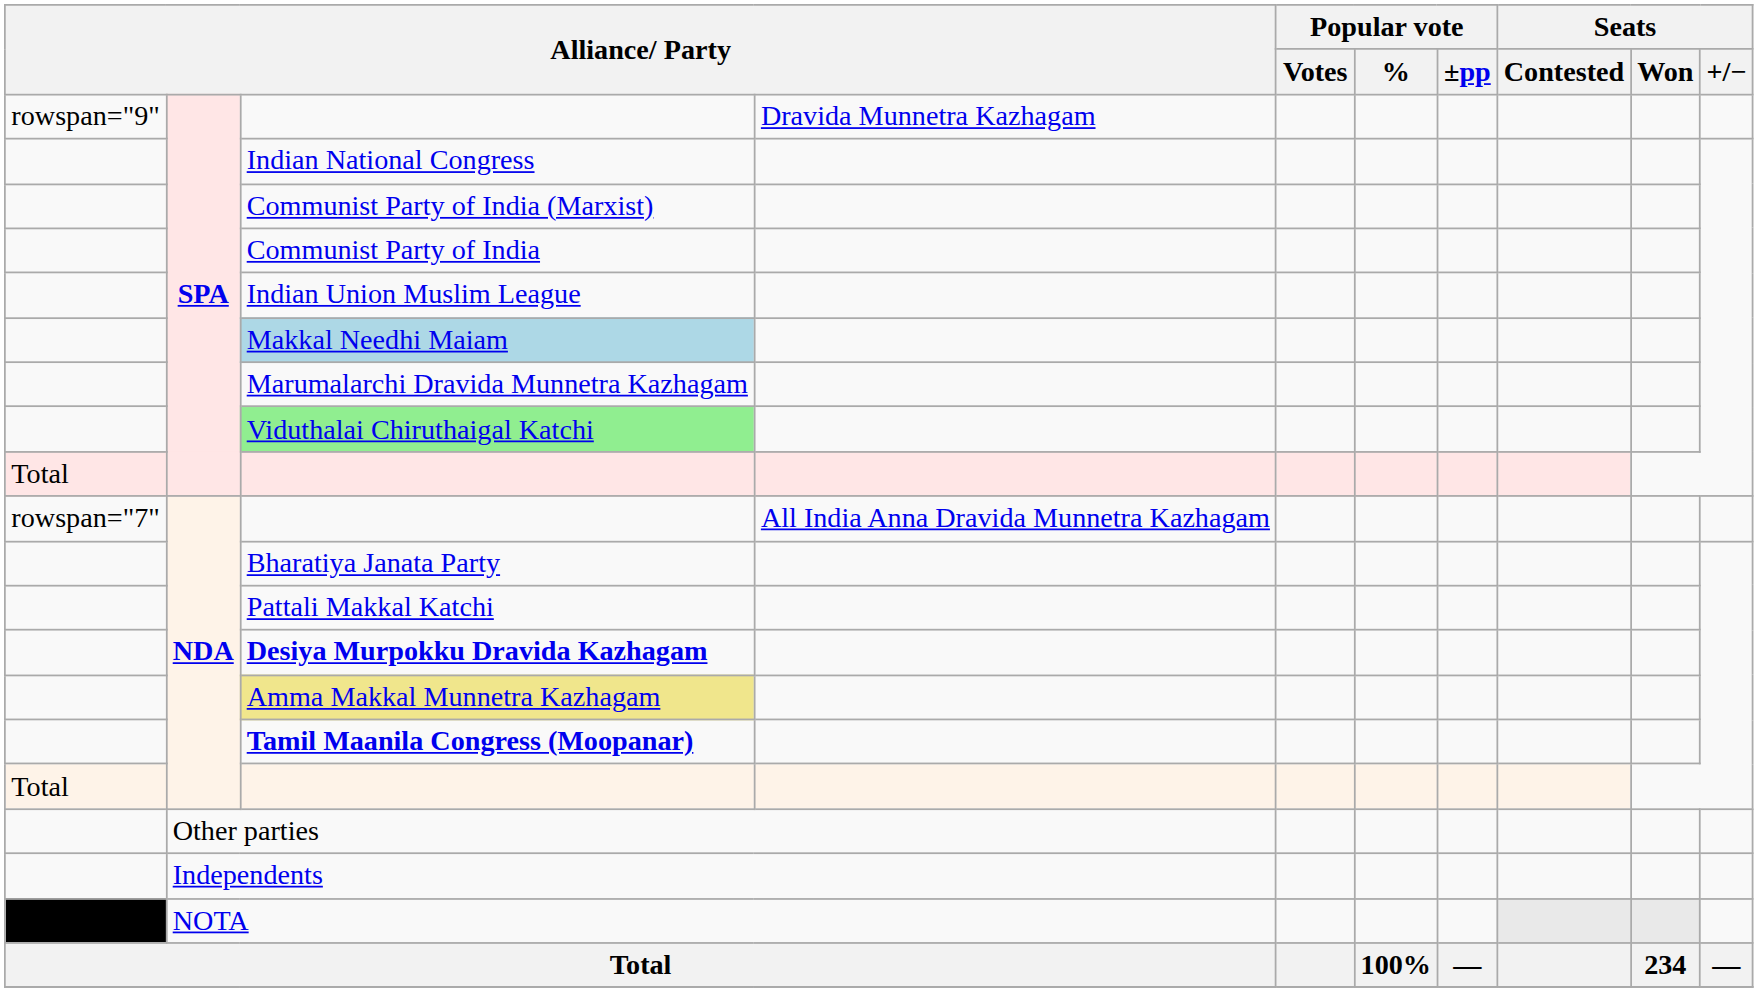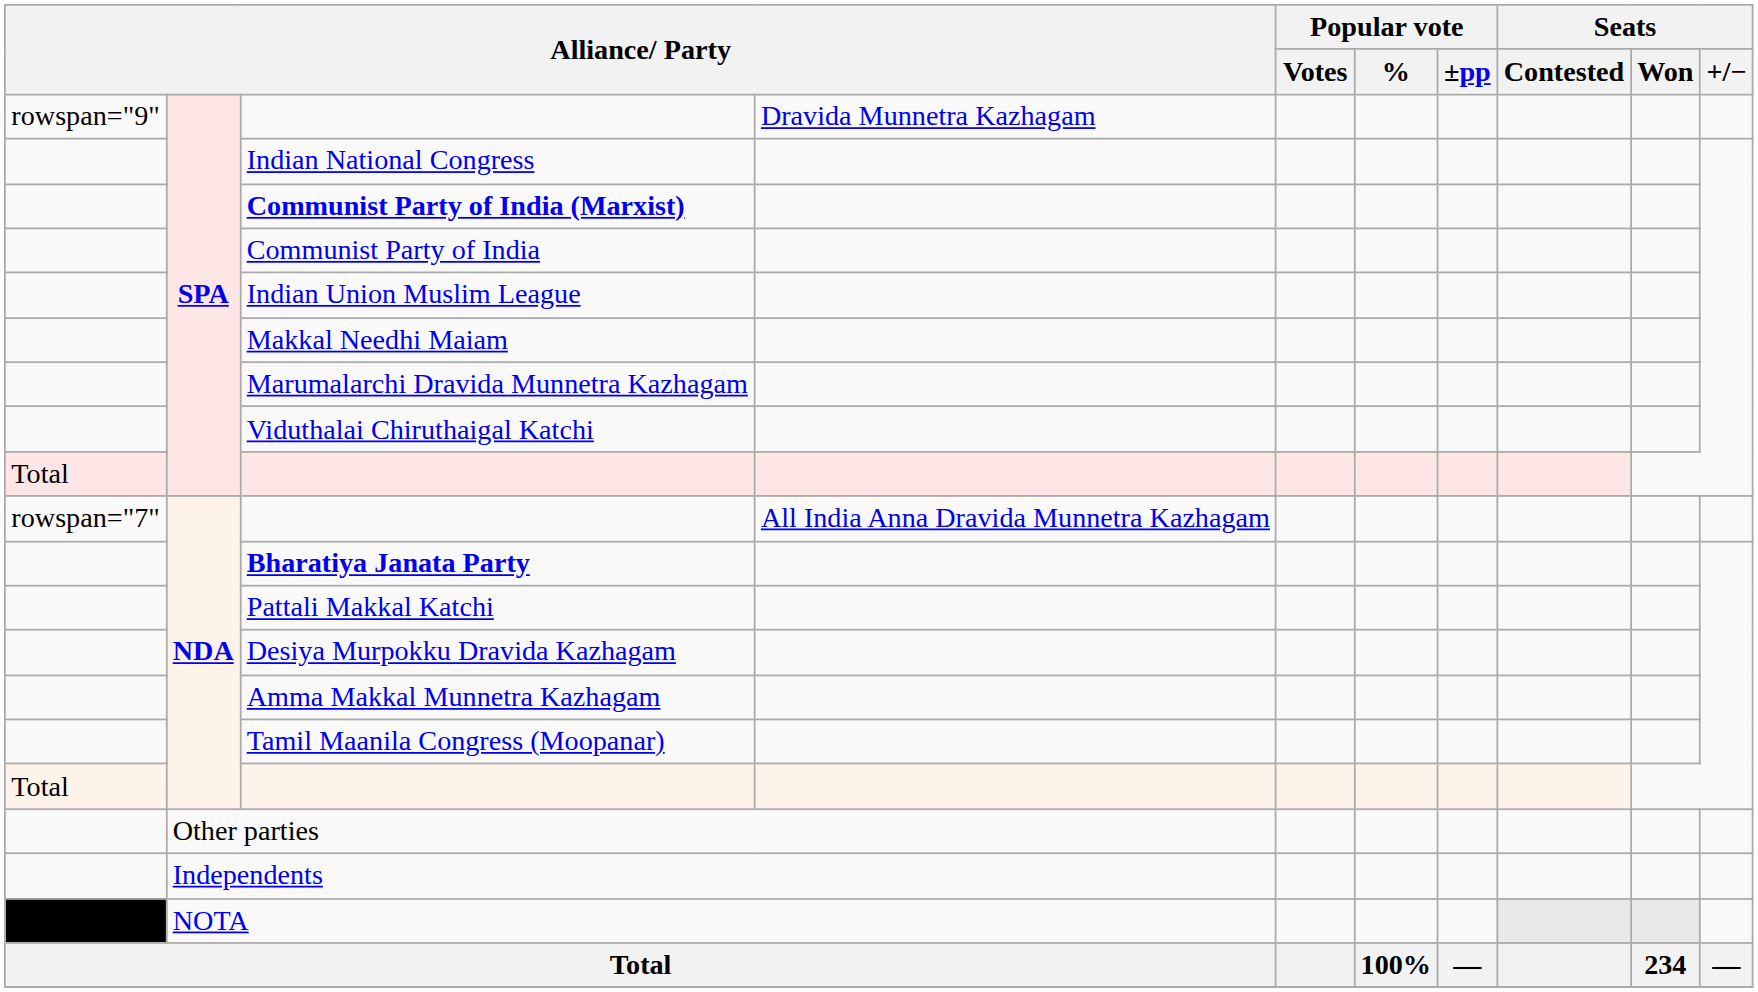(450, 205) normal -> (466, 205) bold
(377, 339) lightblue background -> (377, 339) no background
(420, 428) lightgreen background -> (420, 428) no background
(373, 562) normal -> (388, 562) bold
(477, 652) bold -> (461, 652) normal
(454, 696) khaki background -> (454, 696) no background
(470, 741) bold -> (456, 741) normal
